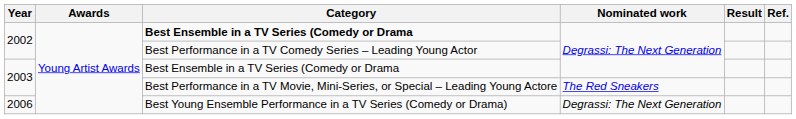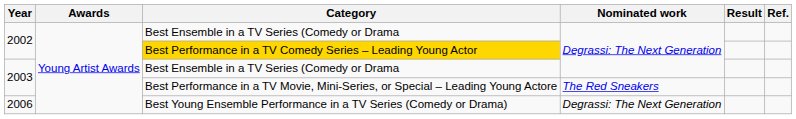(279, 31) bold -> (272, 31) normal
(311, 50) no background -> (311, 50) gold background
